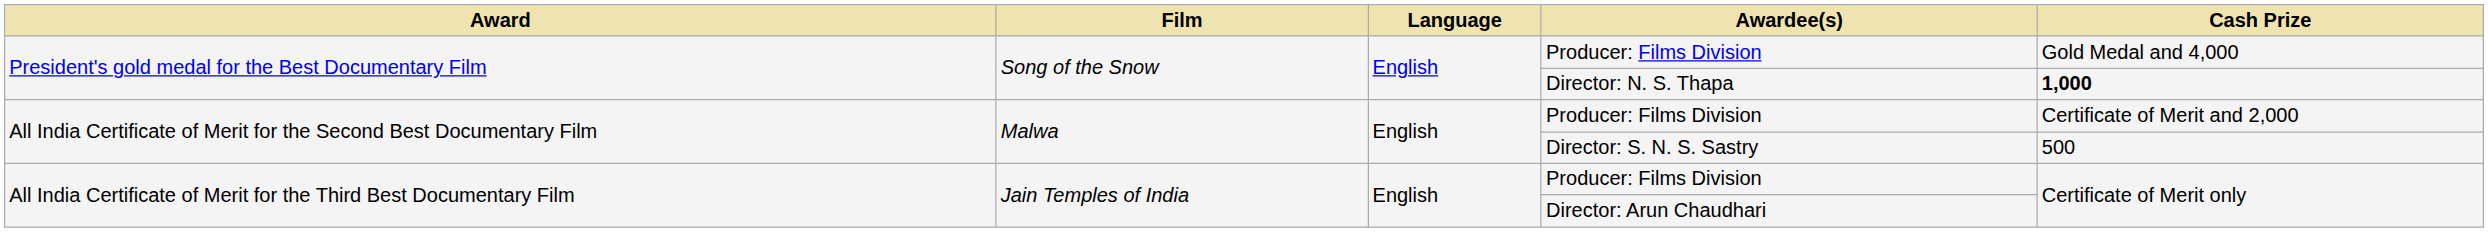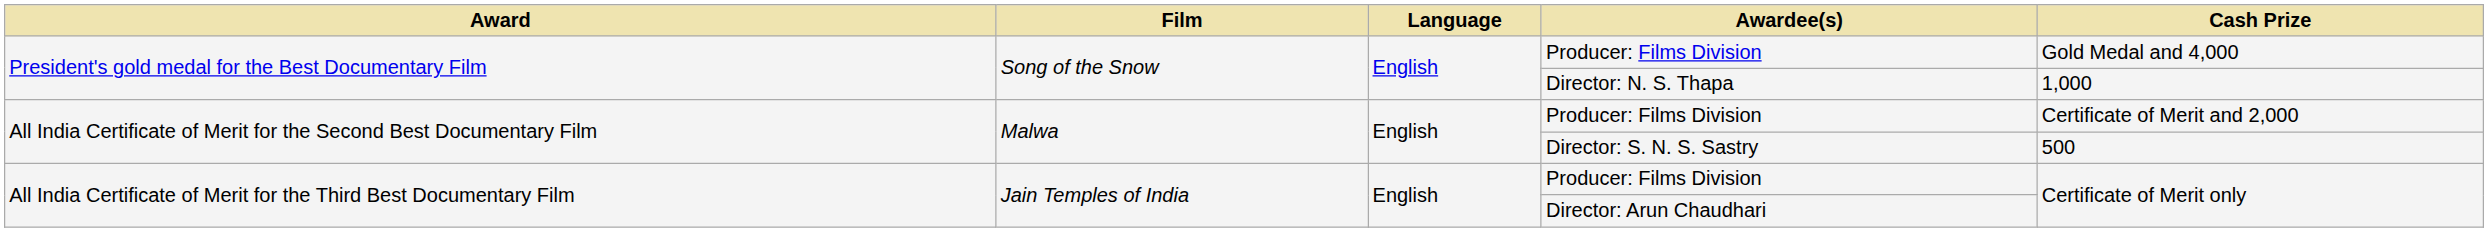(2067, 83) bold -> (2067, 83) normal
